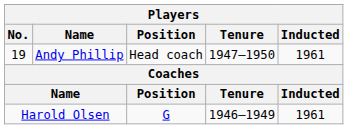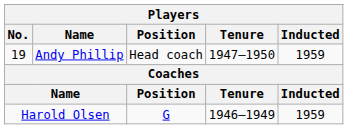(310, 54) 1961 -> (310, 54) 1959
(310, 114) 1961 -> (310, 114) 1959
